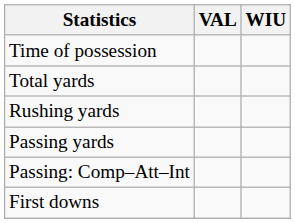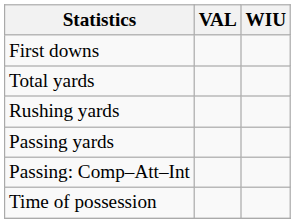rows swapped: (54, 202) <-> (83, 50)
